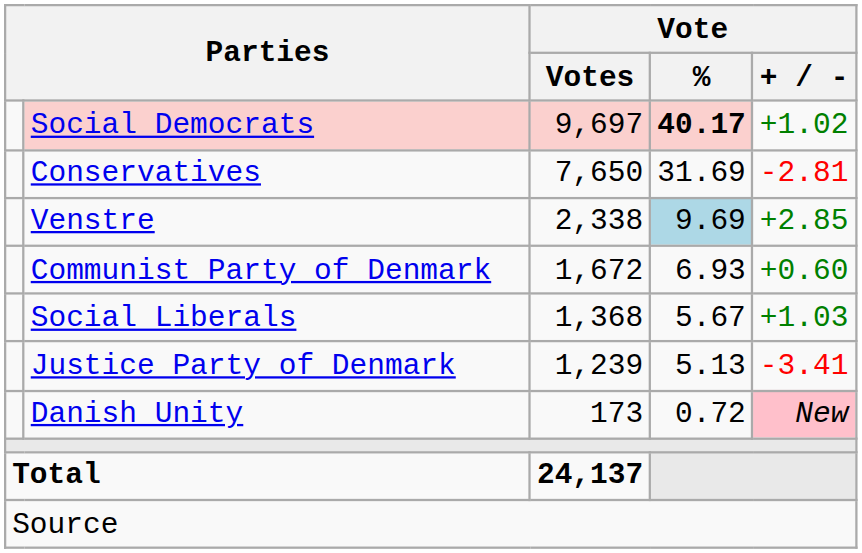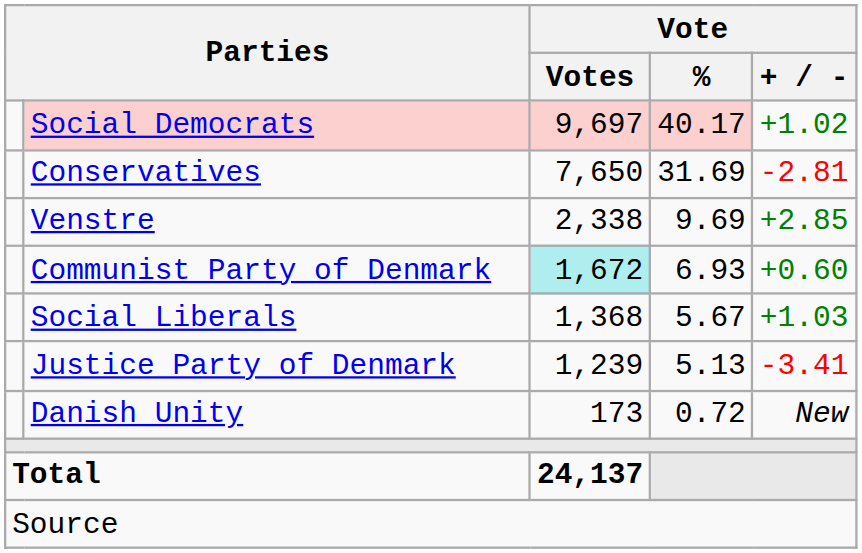(702, 125) bold -> (702, 125) normal
(710, 222) lightblue background -> (710, 222) no background
(599, 270) no background -> (599, 270) paleturquoise background
(822, 414) pink background -> (822, 414) no background
